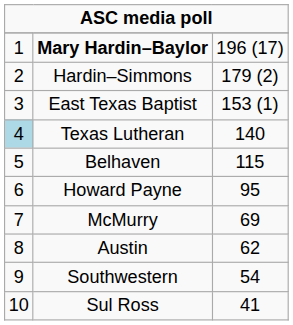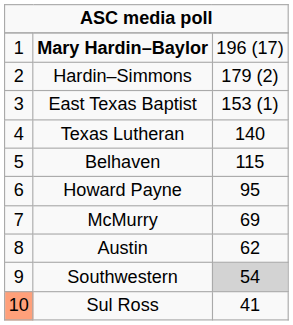(19, 133) lightblue background -> (19, 133) no background
(250, 276) no background -> (250, 276) lightgrey background
(19, 305) no background -> (19, 305) lightsalmon background
